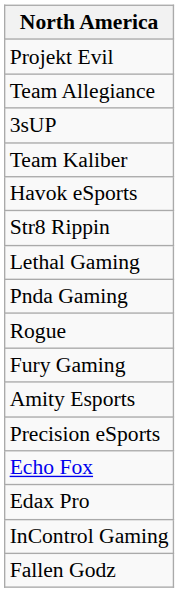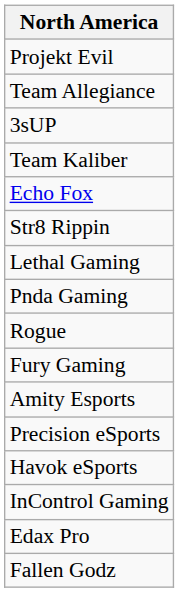(74, 193) Havok eSports -> (51, 193) Echo Fox
(51, 467) Echo Fox -> (74, 467) Havok eSports
(50, 501) Edax Pro -> (89, 501) InControl Gaming
(89, 536) InControl Gaming -> (50, 536) Edax Pro
